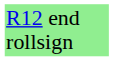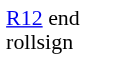(57, 30) lightgreen background -> (57, 30) no background
